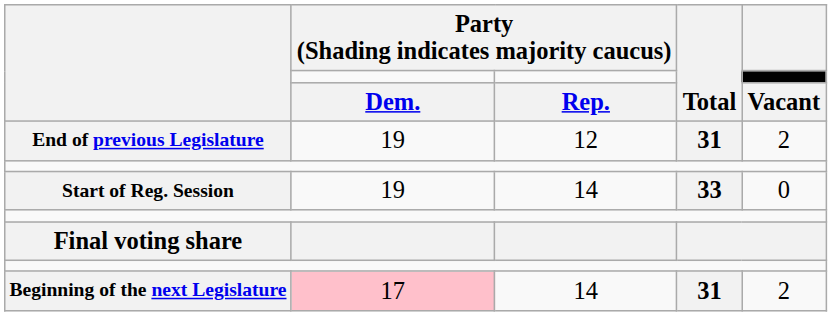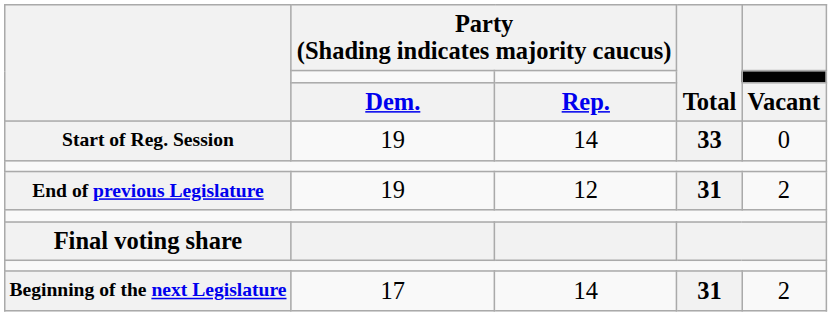rows swapped: (148, 140) <-> (148, 190)
(393, 290) pink background -> (393, 290) no background
